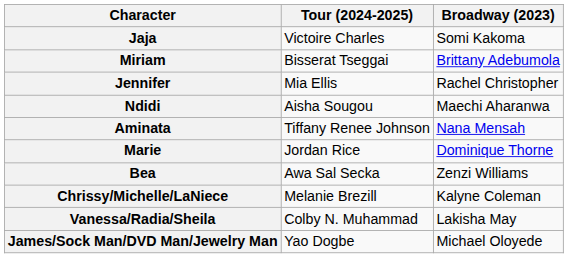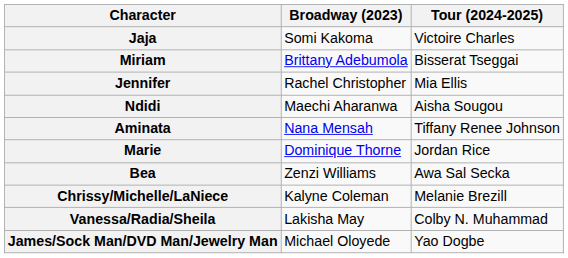columns swapped: (498, 15) <-> (357, 15)
